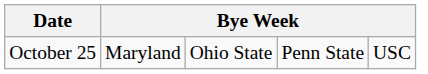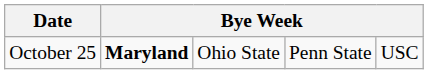(143, 52) normal -> (147, 52) bold
